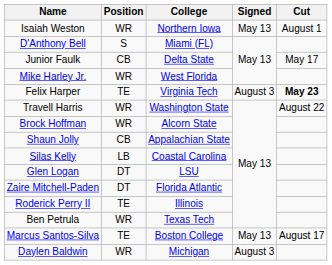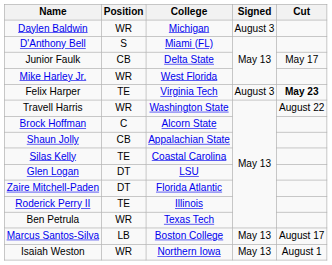rows swapped: (53, 252) <-> (53, 28)
(124, 124) WR -> (124, 124) C
(124, 156) LB -> (124, 156) TE
(124, 236) TE -> (124, 236) LB
